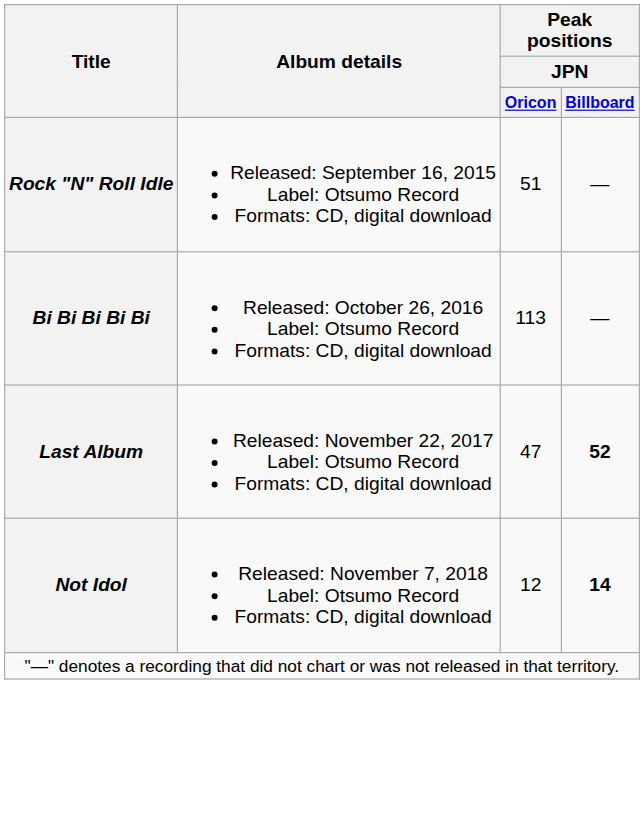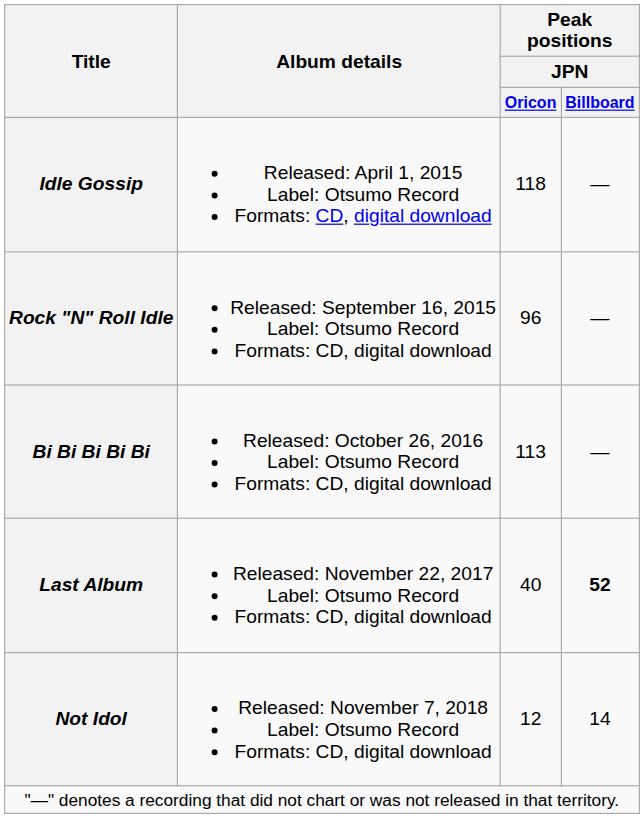+ row: (91, 184)
(531, 184) 51 -> (531, 317) 96
(531, 451) 47 -> (531, 585) 40
(600, 585) bold -> (600, 718) normal
